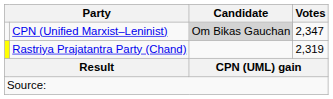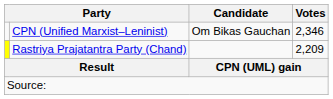(241, 31) lightgrey background -> (241, 31) no background
(310, 31) 2,347 -> (310, 31) 2,346
(310, 49) 2,319 -> (310, 49) 2,209
